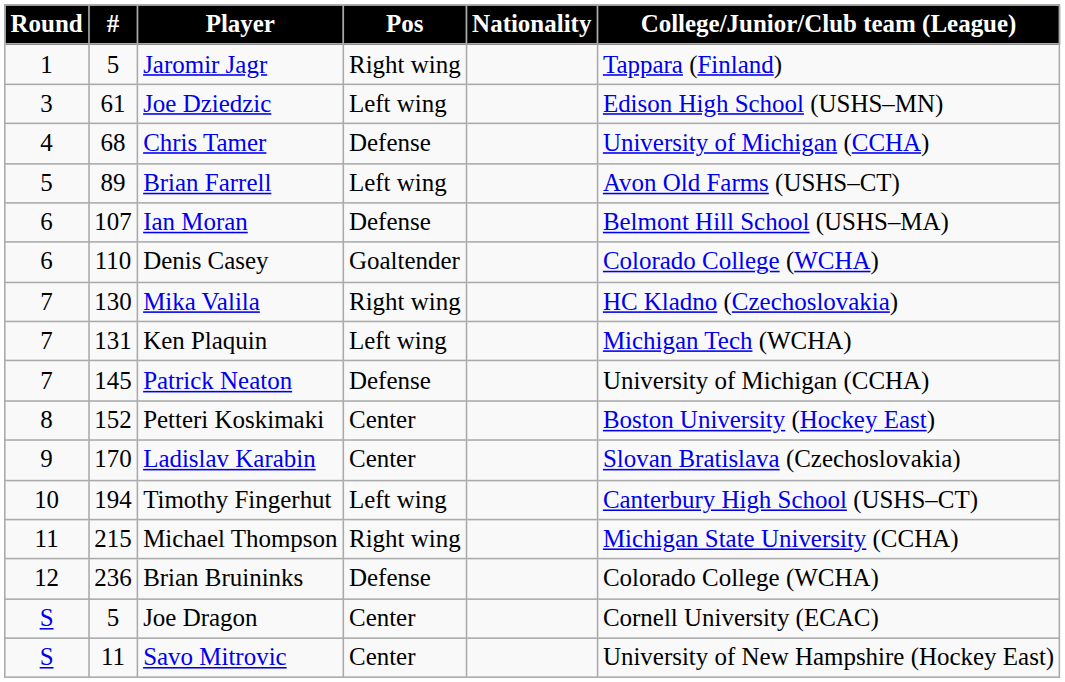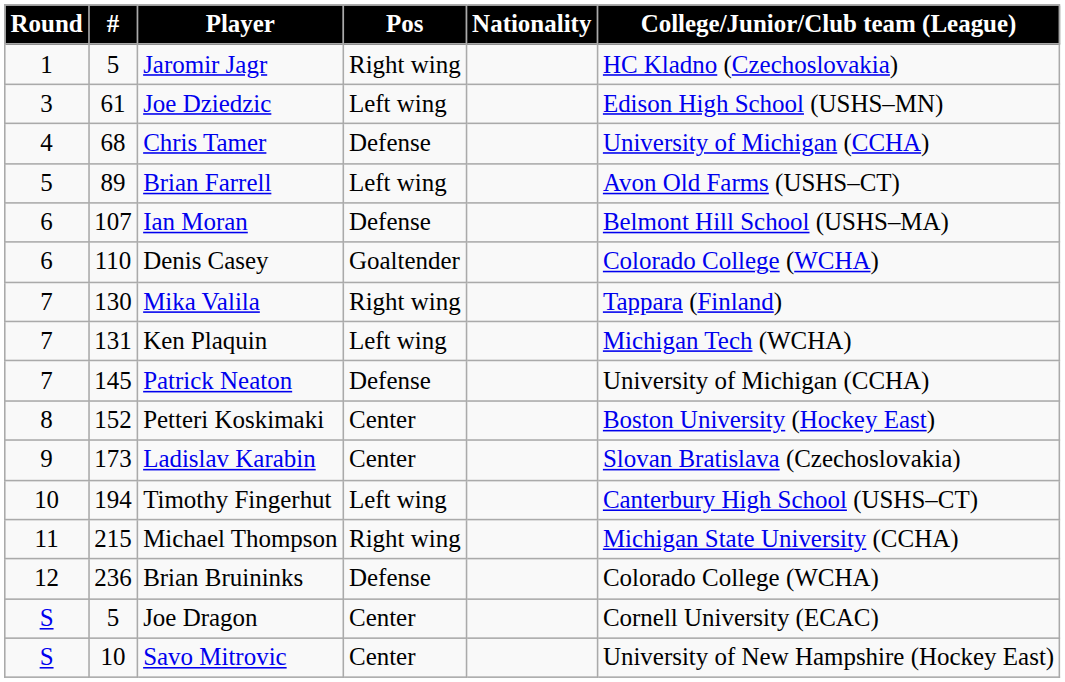(692, 63) Tappara (Finland) -> (751, 63) HC Kladno (Czechoslovakia)
(751, 301) HC Kladno (Czechoslovakia) -> (692, 301) Tappara (Finland)
(113, 459) 170 -> (113, 459) 173
(113, 657) 11 -> (113, 657) 10
